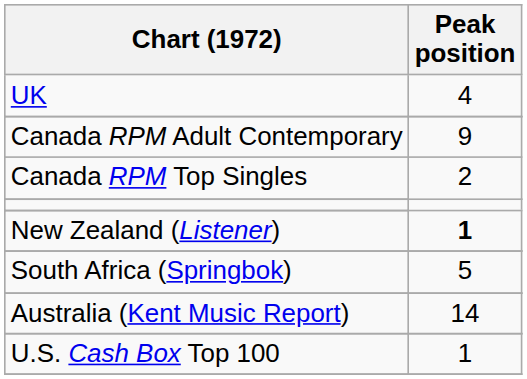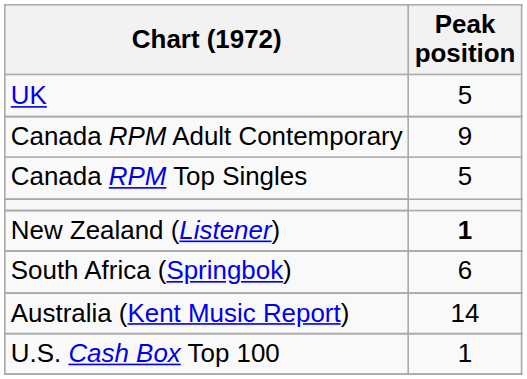(465, 95) 4 -> (465, 95) 5
(465, 177) 2 -> (465, 177) 5
(465, 271) 5 -> (465, 271) 6
